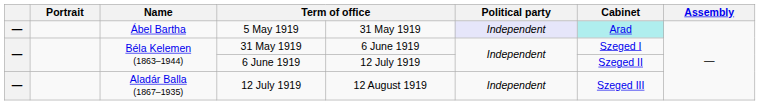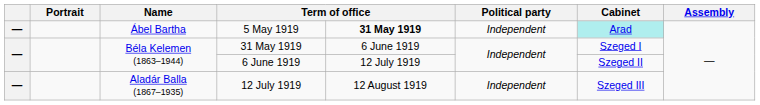(390, 29) normal -> (390, 29) bold
(516, 29) lavender background -> (516, 29) no background
